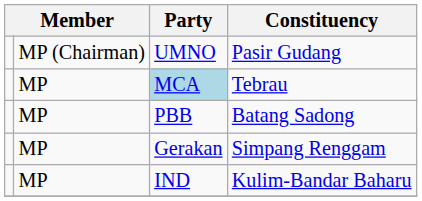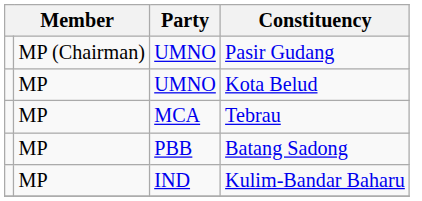+ row: (271, 84)
(177, 84) lightblue background -> (177, 116) no background
- row: (309, 148)
